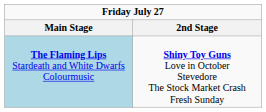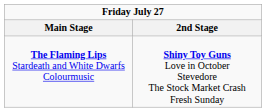(69, 66) lightblue background -> (69, 66) no background
